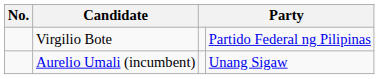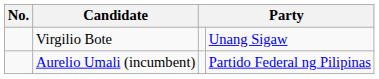(290, 39) Partido Federal ng Pilipinas -> (248, 39) Unang Sigaw
(248, 62) Unang Sigaw -> (290, 62) Partido Federal ng Pilipinas
